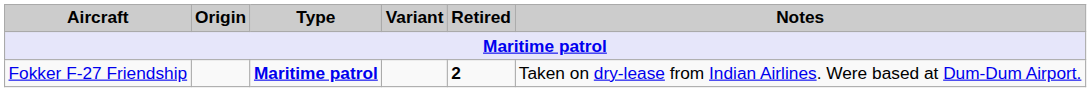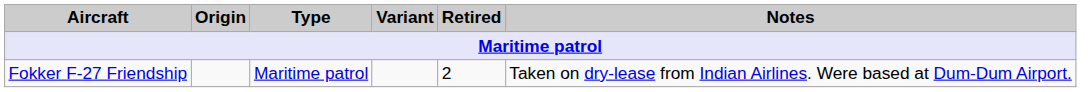(316, 73) bold -> (311, 73) normal
(456, 73) bold -> (447, 73) normal
